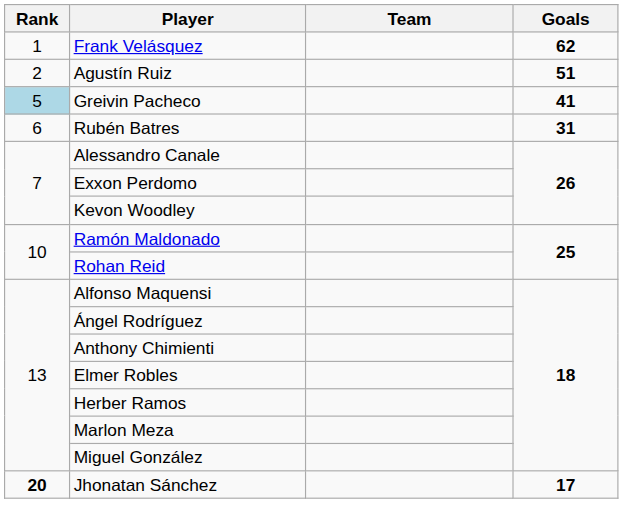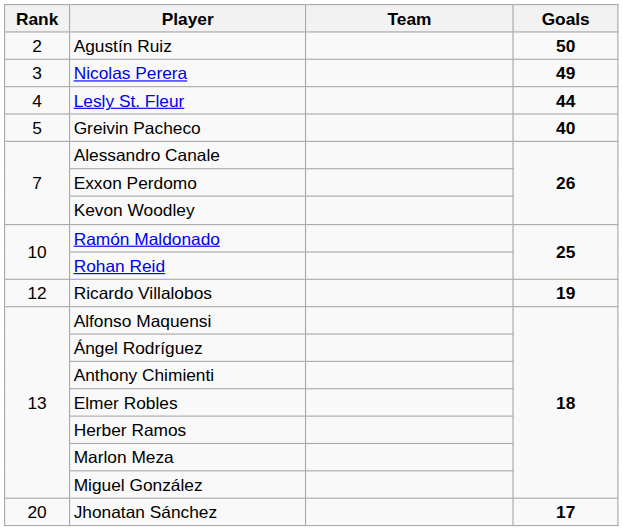- row: (138, 46)
(566, 73) 51 -> (566, 46) 50
+ row: (130, 73)
+ row: (129, 101)
(37, 101) lightblue background -> (37, 128) no background
(566, 101) 41 -> (566, 128) 40
- row: (127, 128)
+ row: (143, 293)
(37, 485) bold -> (37, 512) normal
